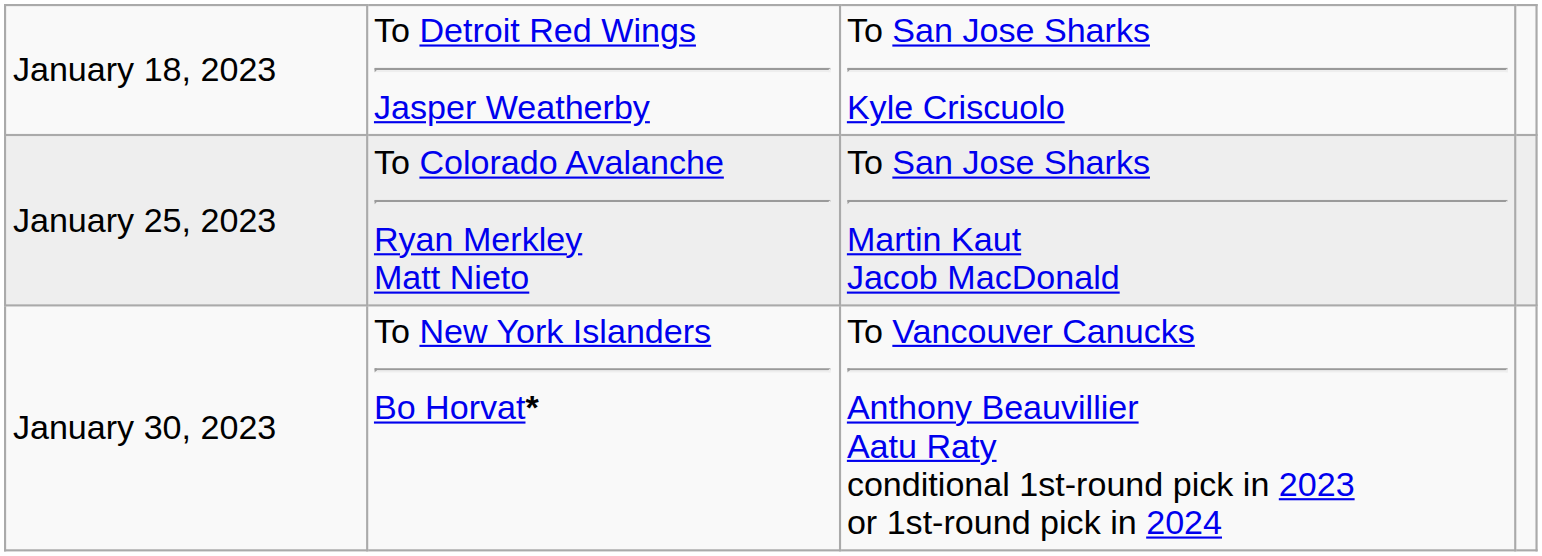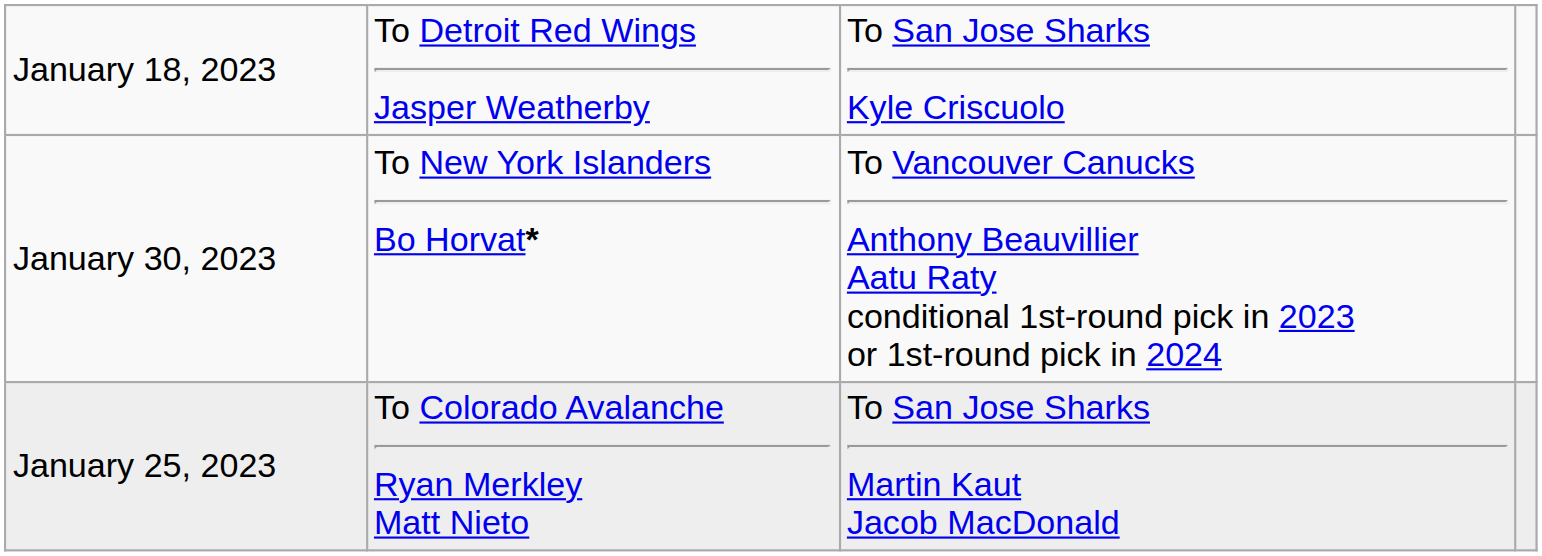rows swapped: (145, 219) <-> (145, 427)
